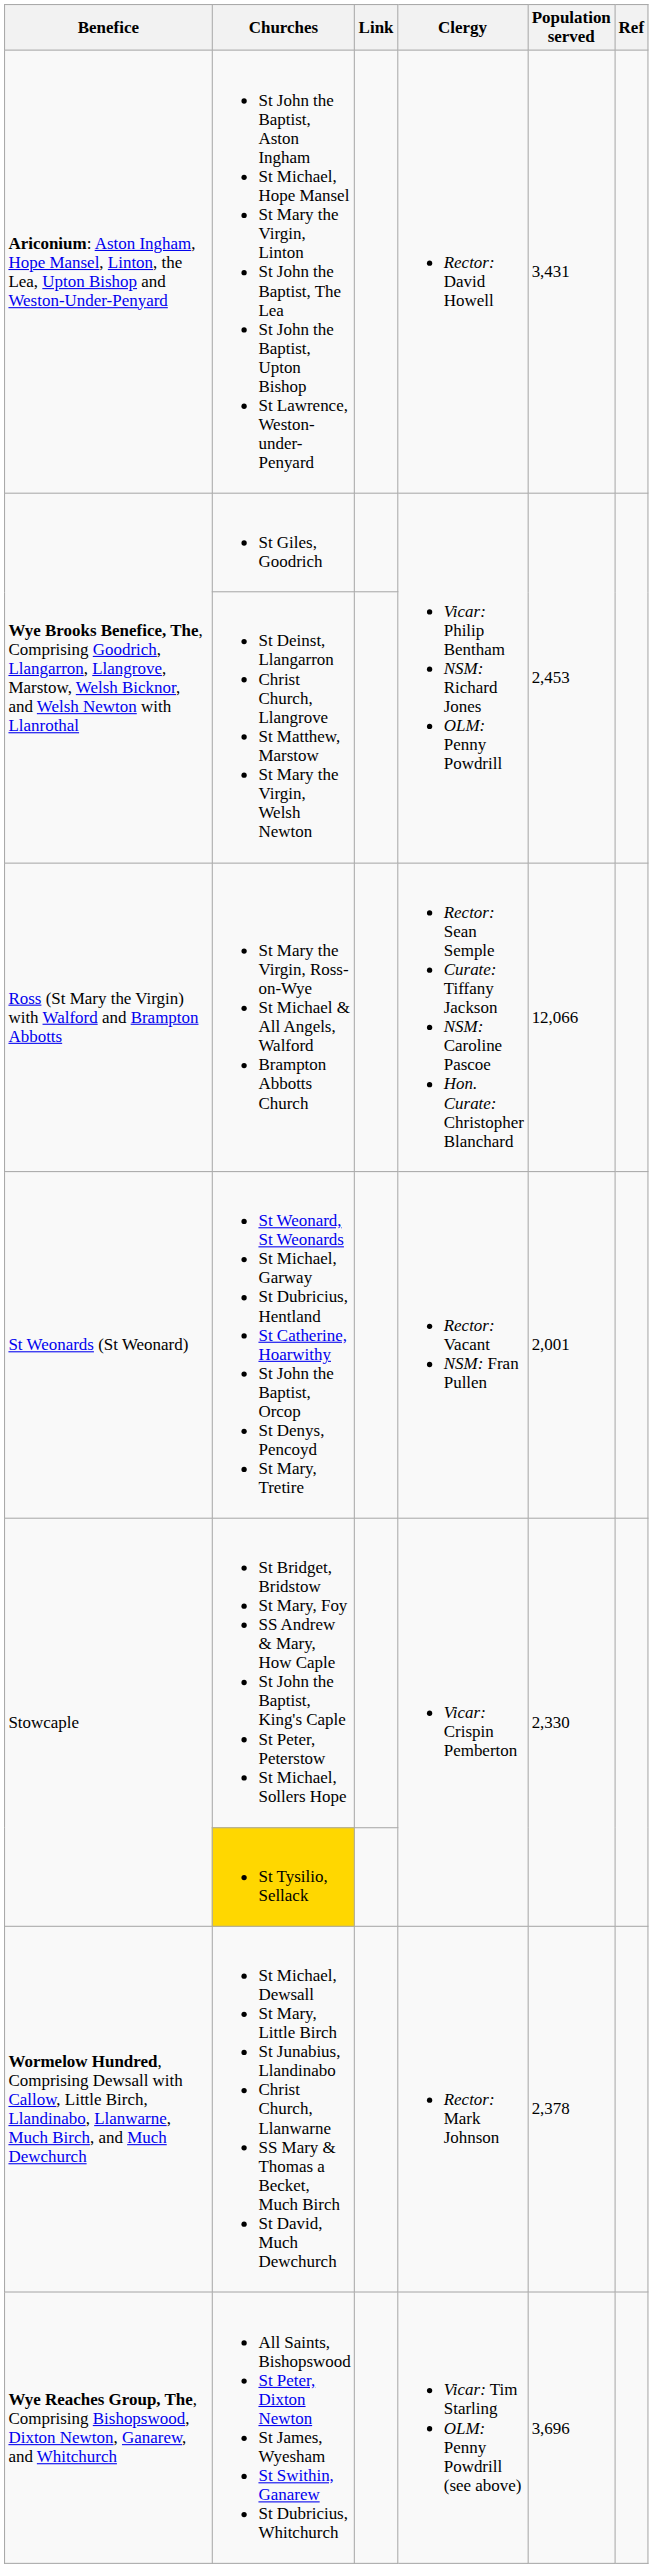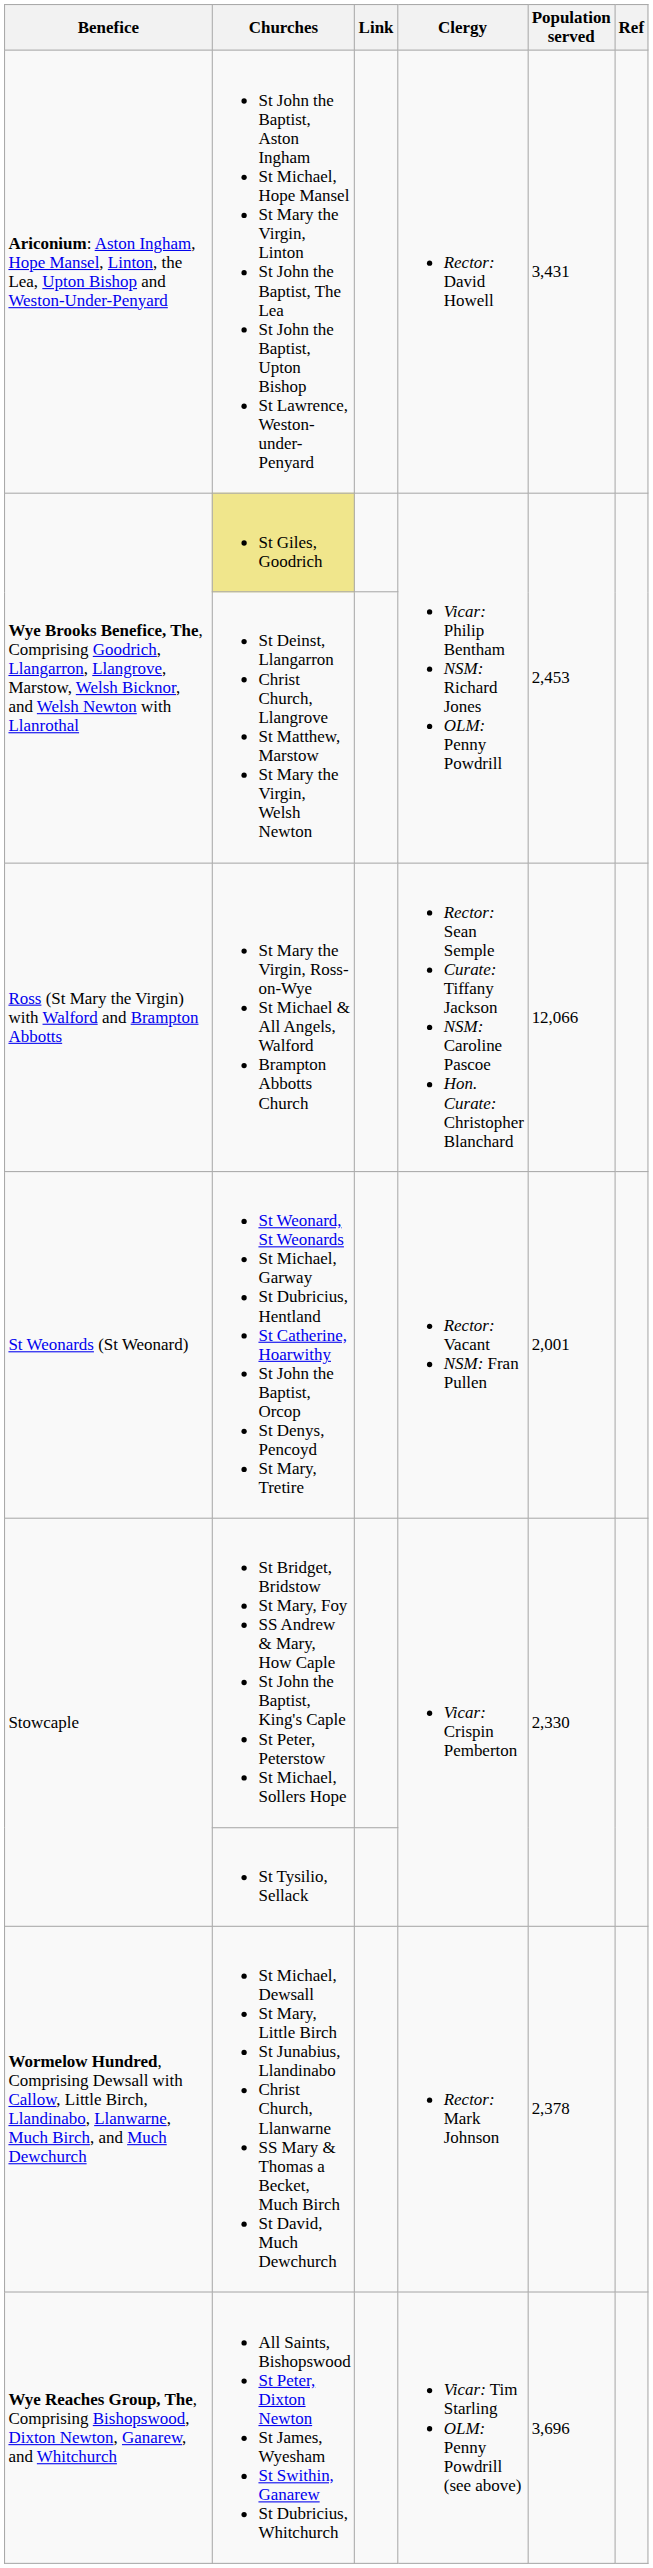(283, 552) no background -> (283, 552) khaki background
(283, 1886) gold background -> (283, 1886) no background
